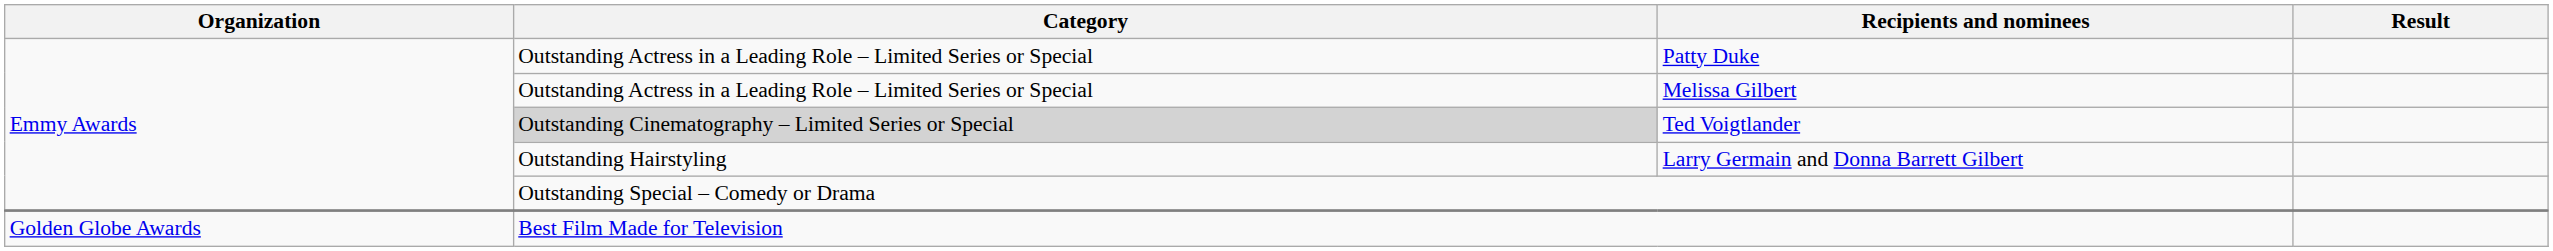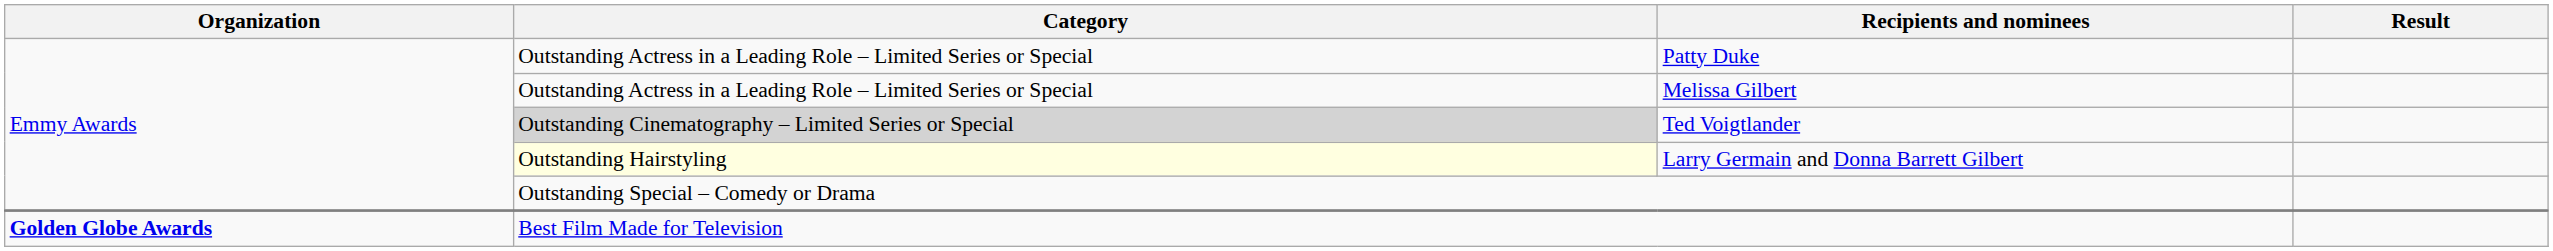(622, 158) no background -> (622, 158) lightyellow background
(105, 228) normal -> (111, 228) bold
